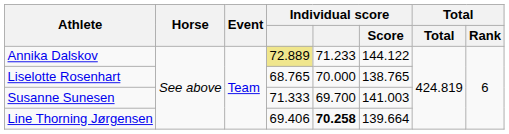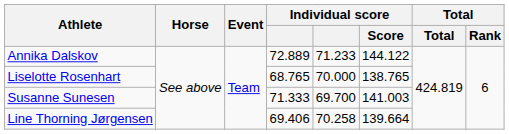(290, 57) khaki background -> (290, 57) no background
(336, 119) bold -> (336, 119) normal
